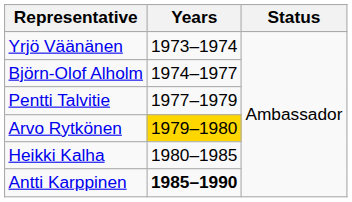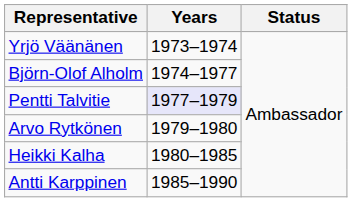(194, 100) no background -> (194, 100) lavender background
(194, 127) gold background -> (194, 127) no background
(194, 182) bold -> (194, 182) normal
